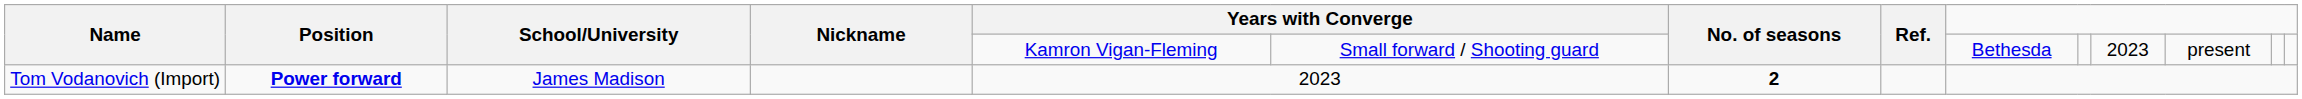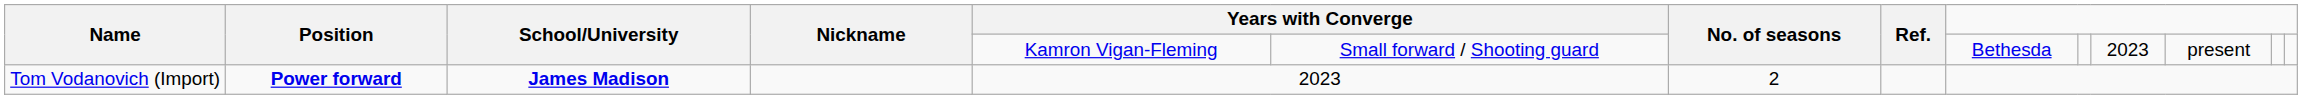(599, 79) normal -> (599, 79) bold
(1774, 79) bold -> (1774, 79) normal
